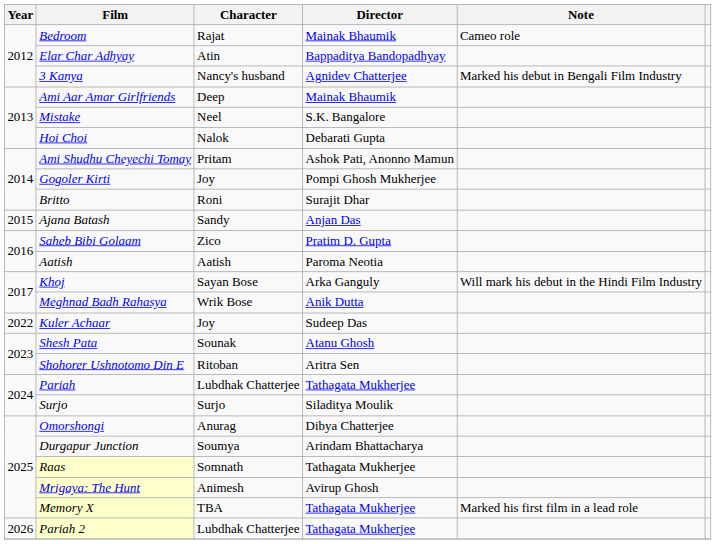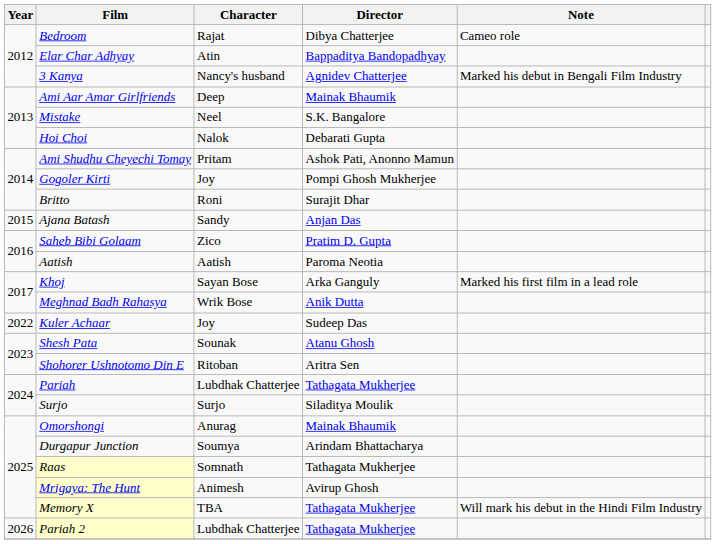(351, 35) Mainak Bhaumik -> (350, 35) Dibya Chatterjee
(581, 281) Will mark his debut in the Hindi Film Industry -> (549, 281) Marked his first film in a lead role
(350, 425) Dibya Chatterjee -> (351, 425) Mainak Bhaumik
(549, 508) Marked his first film in a lead role -> (581, 508) Will mark his debut in the Hindi Film Industry
